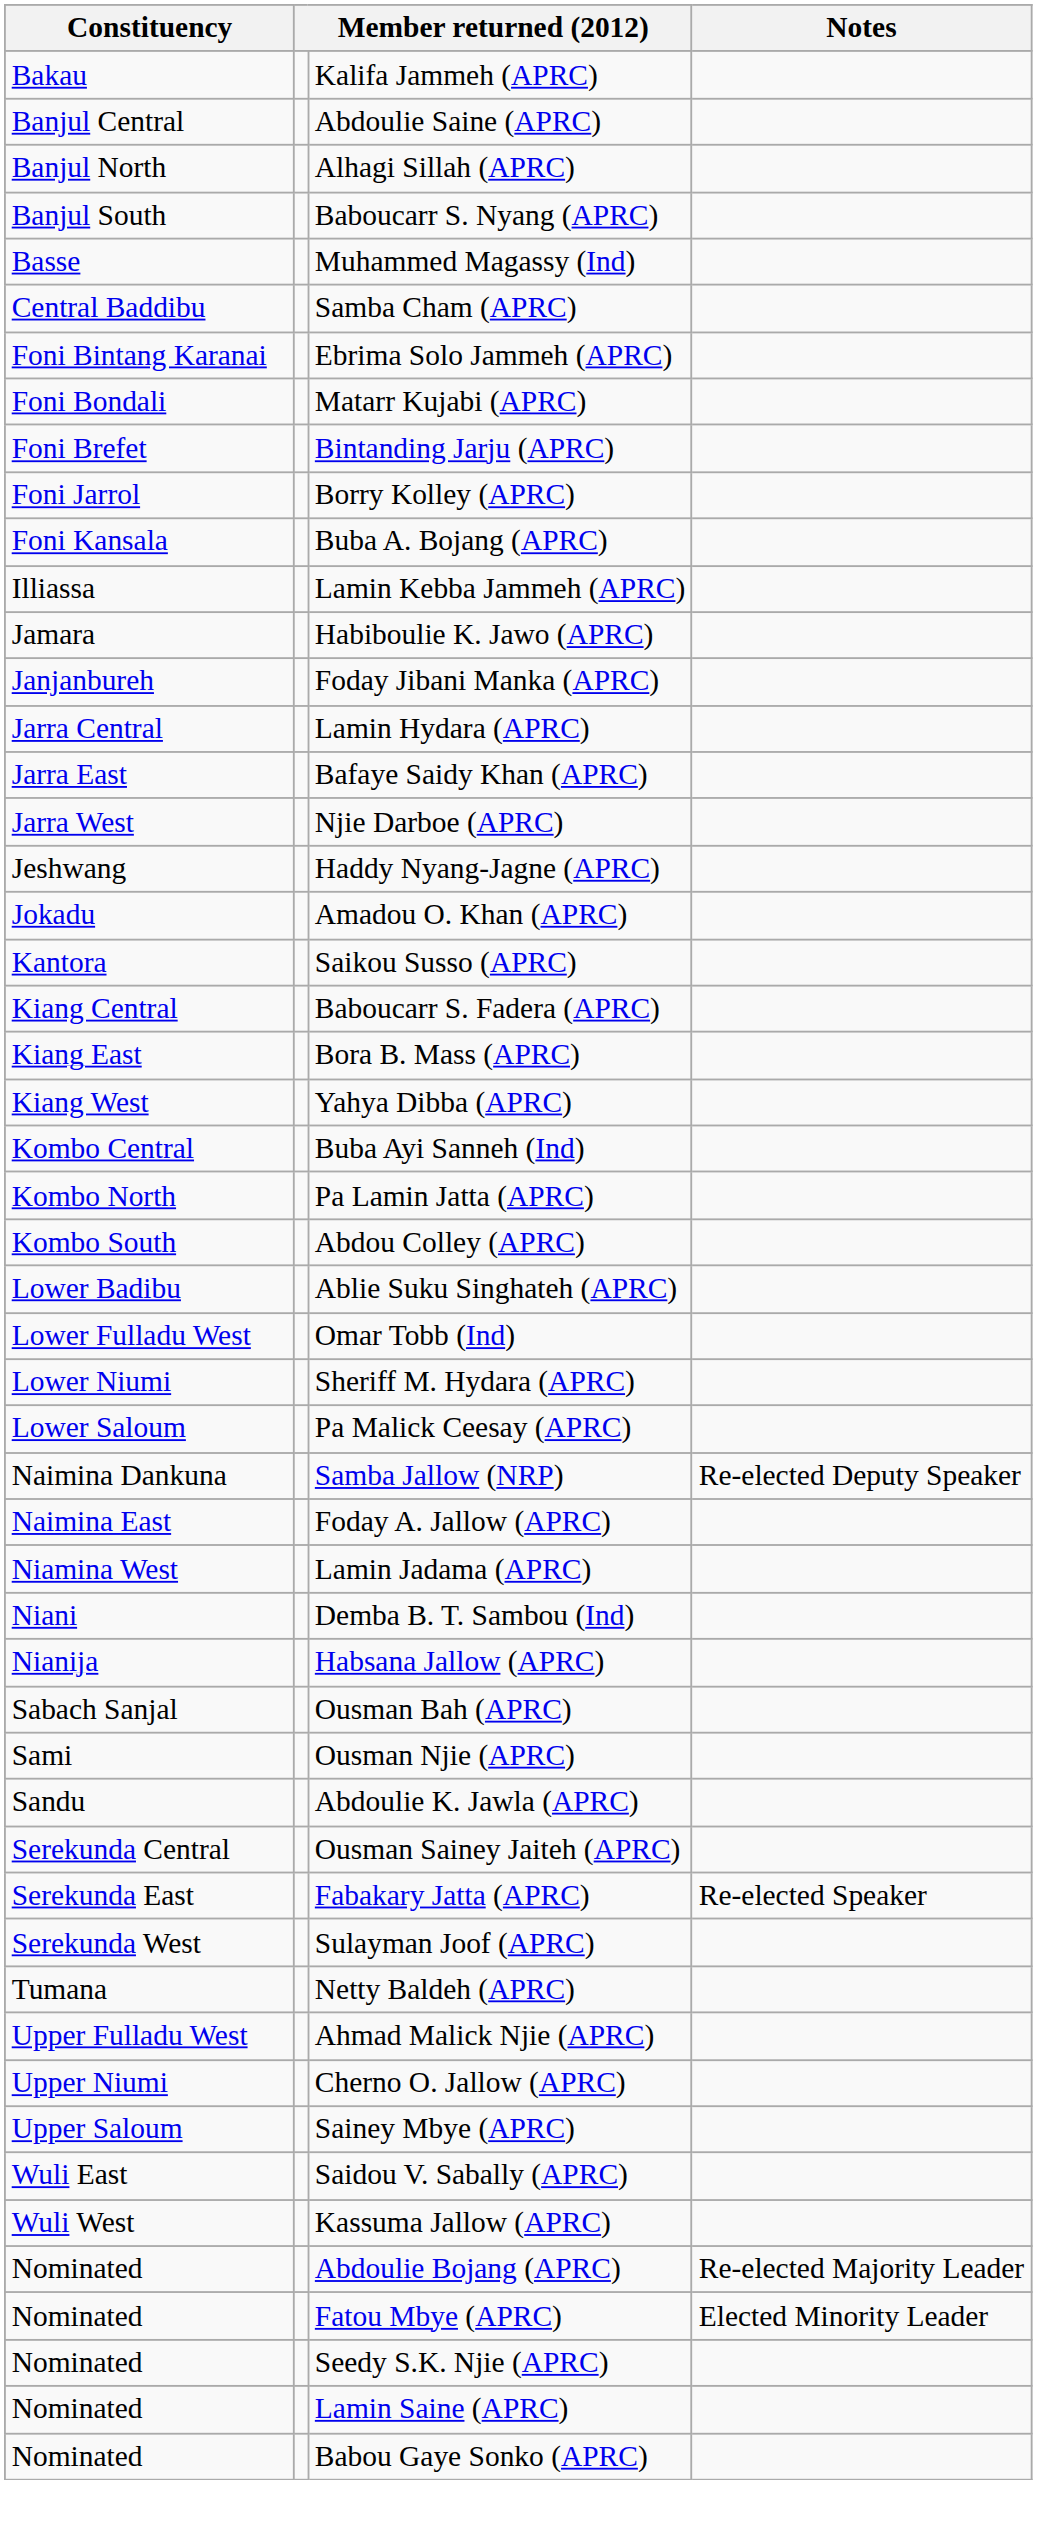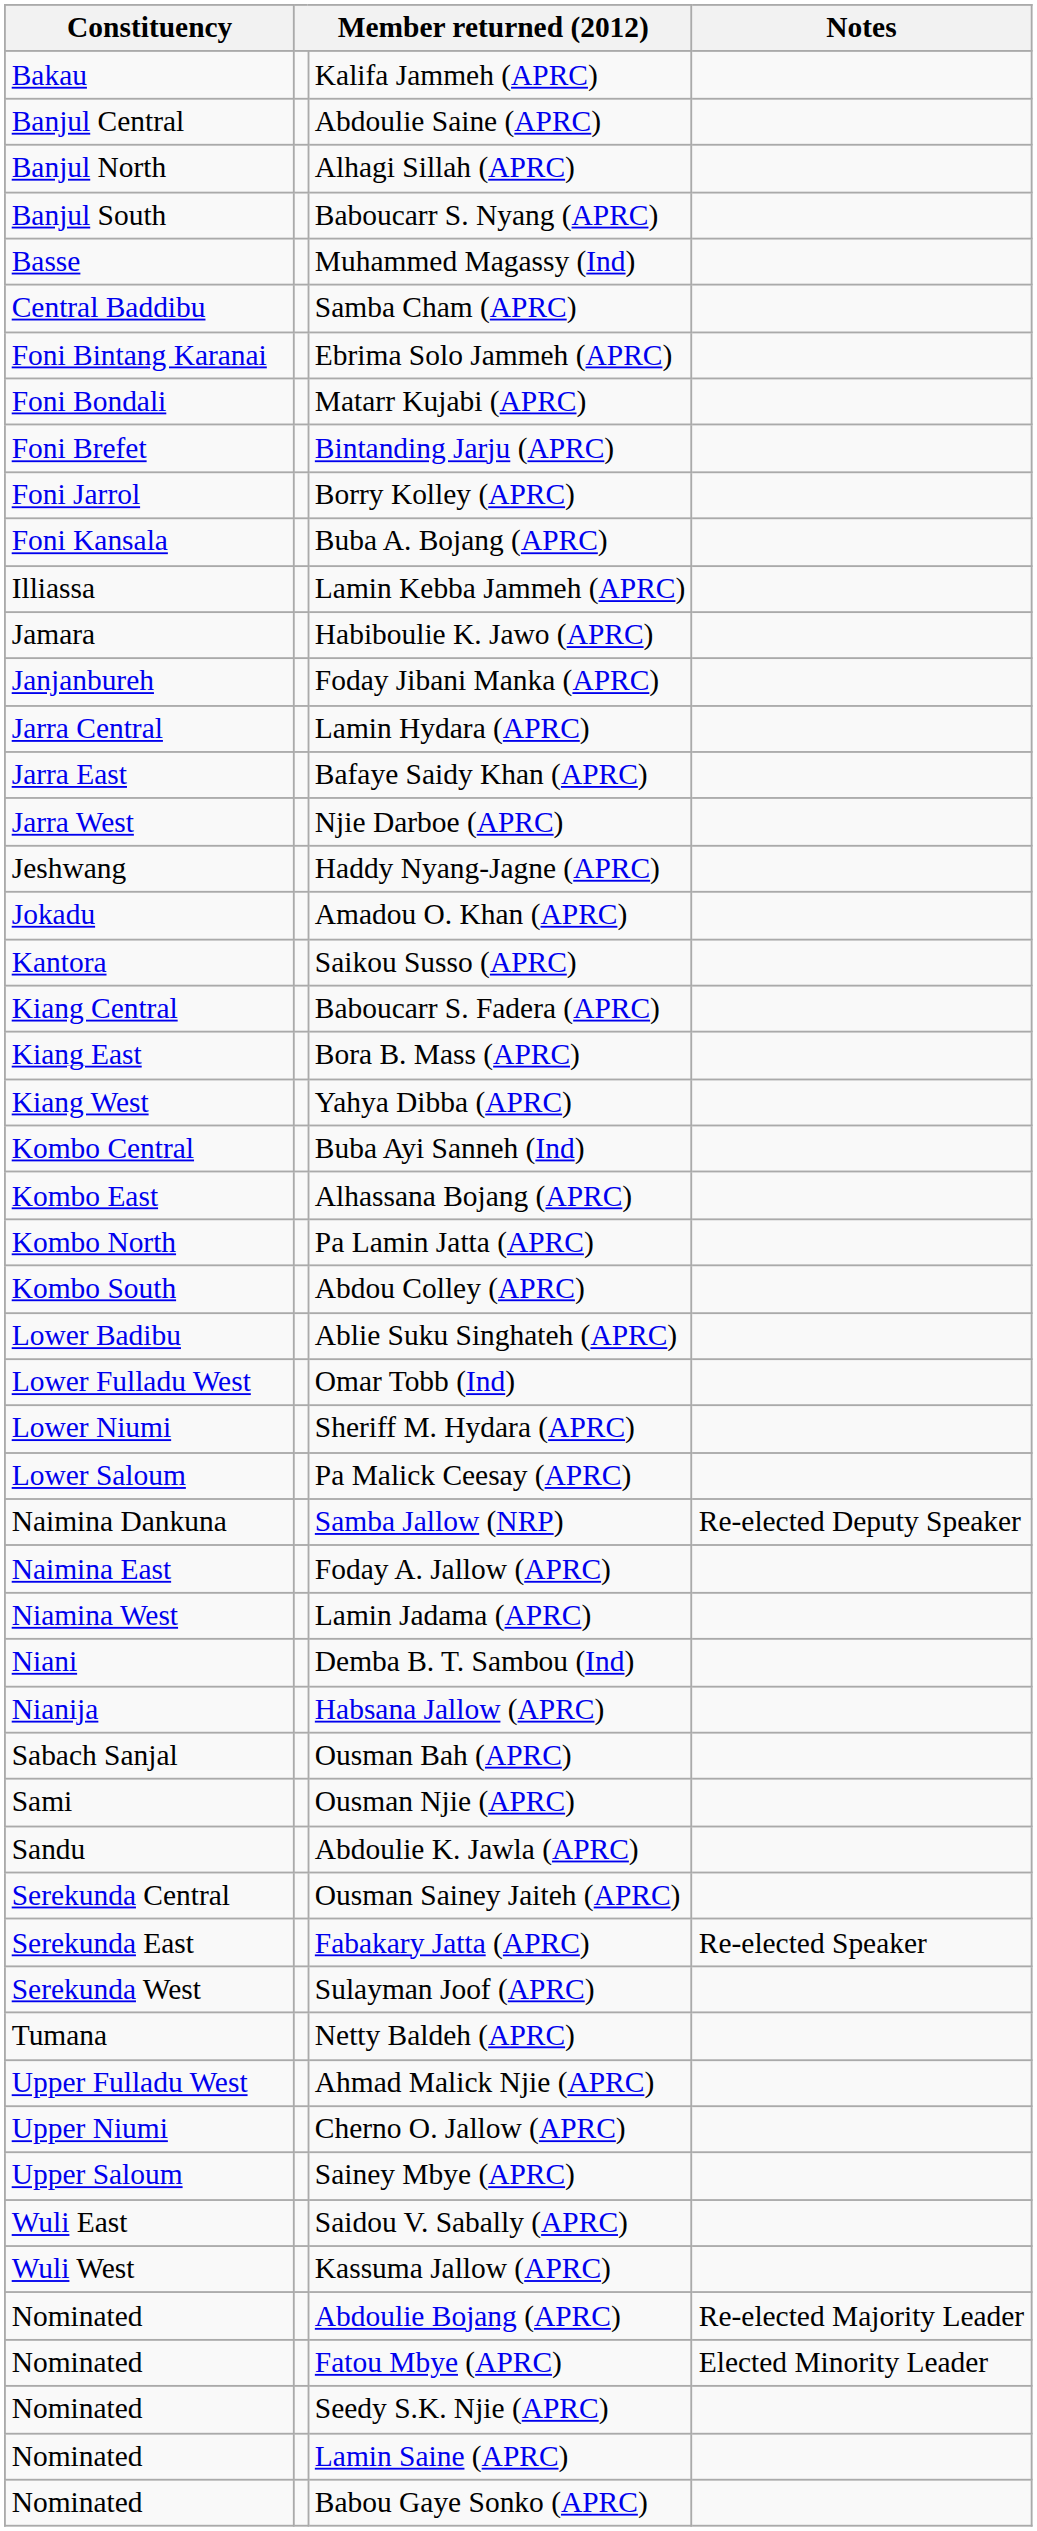+ row: (473, 1195)
